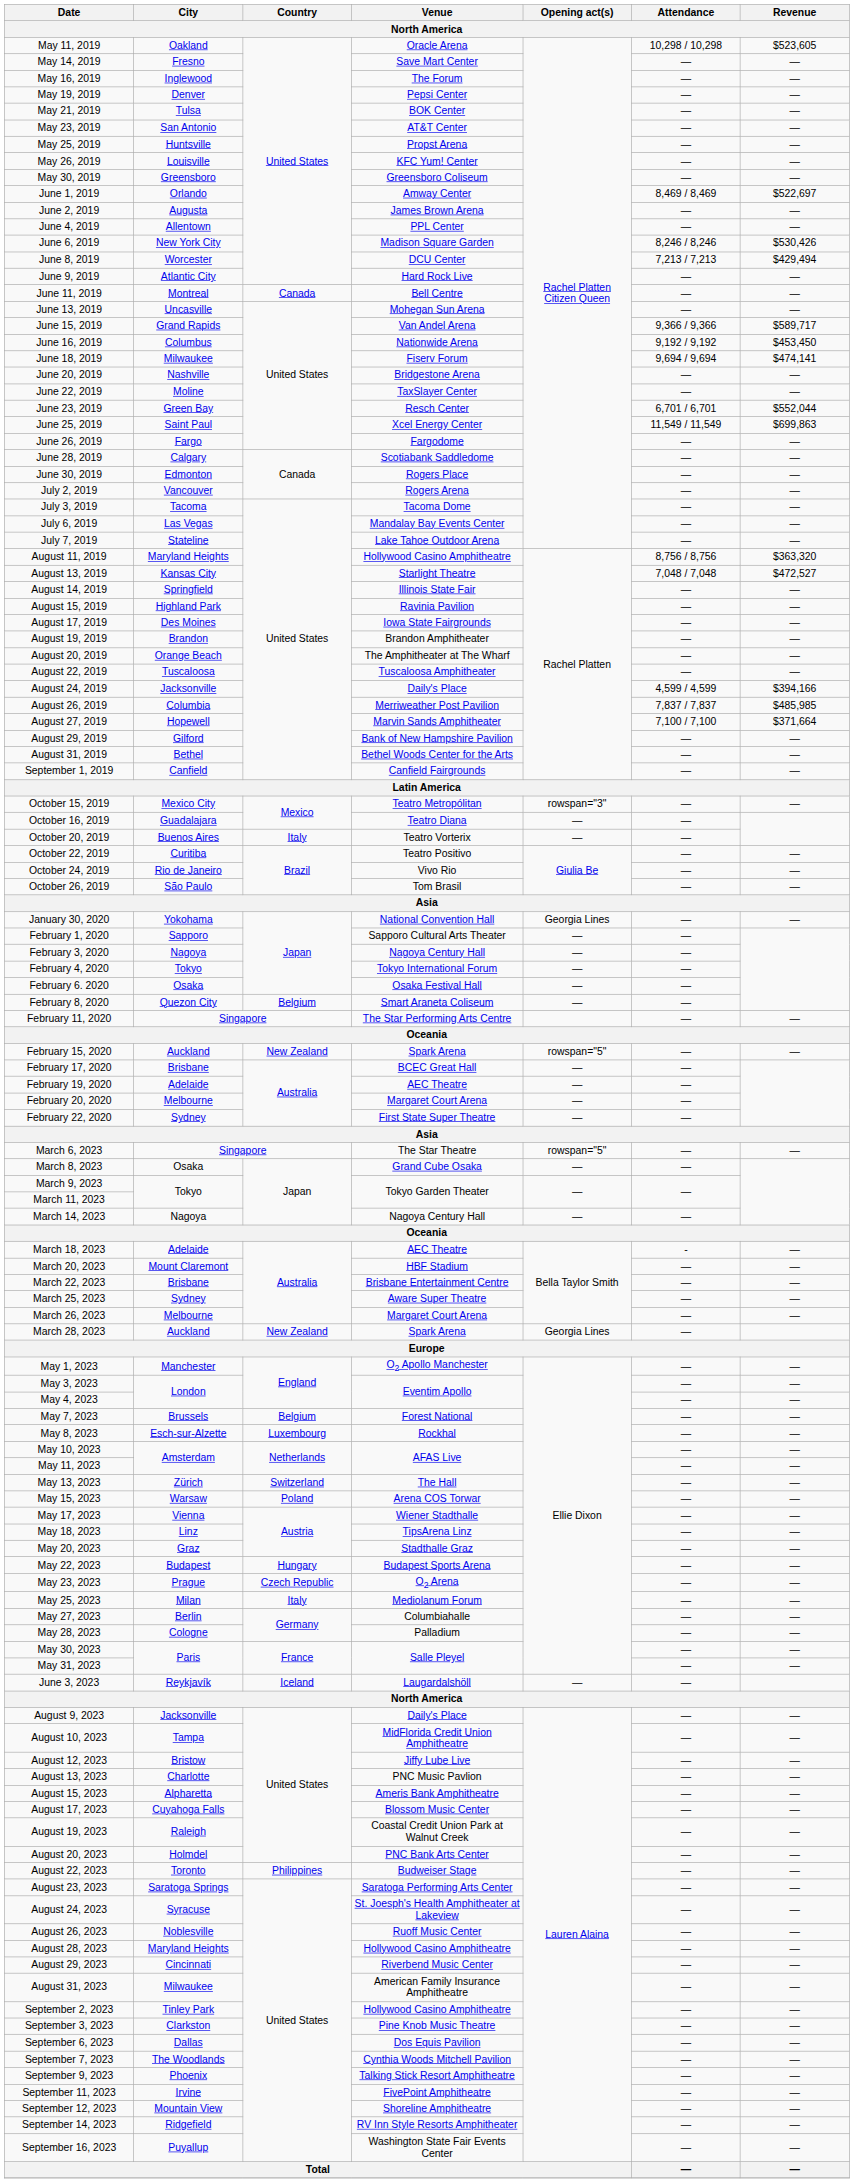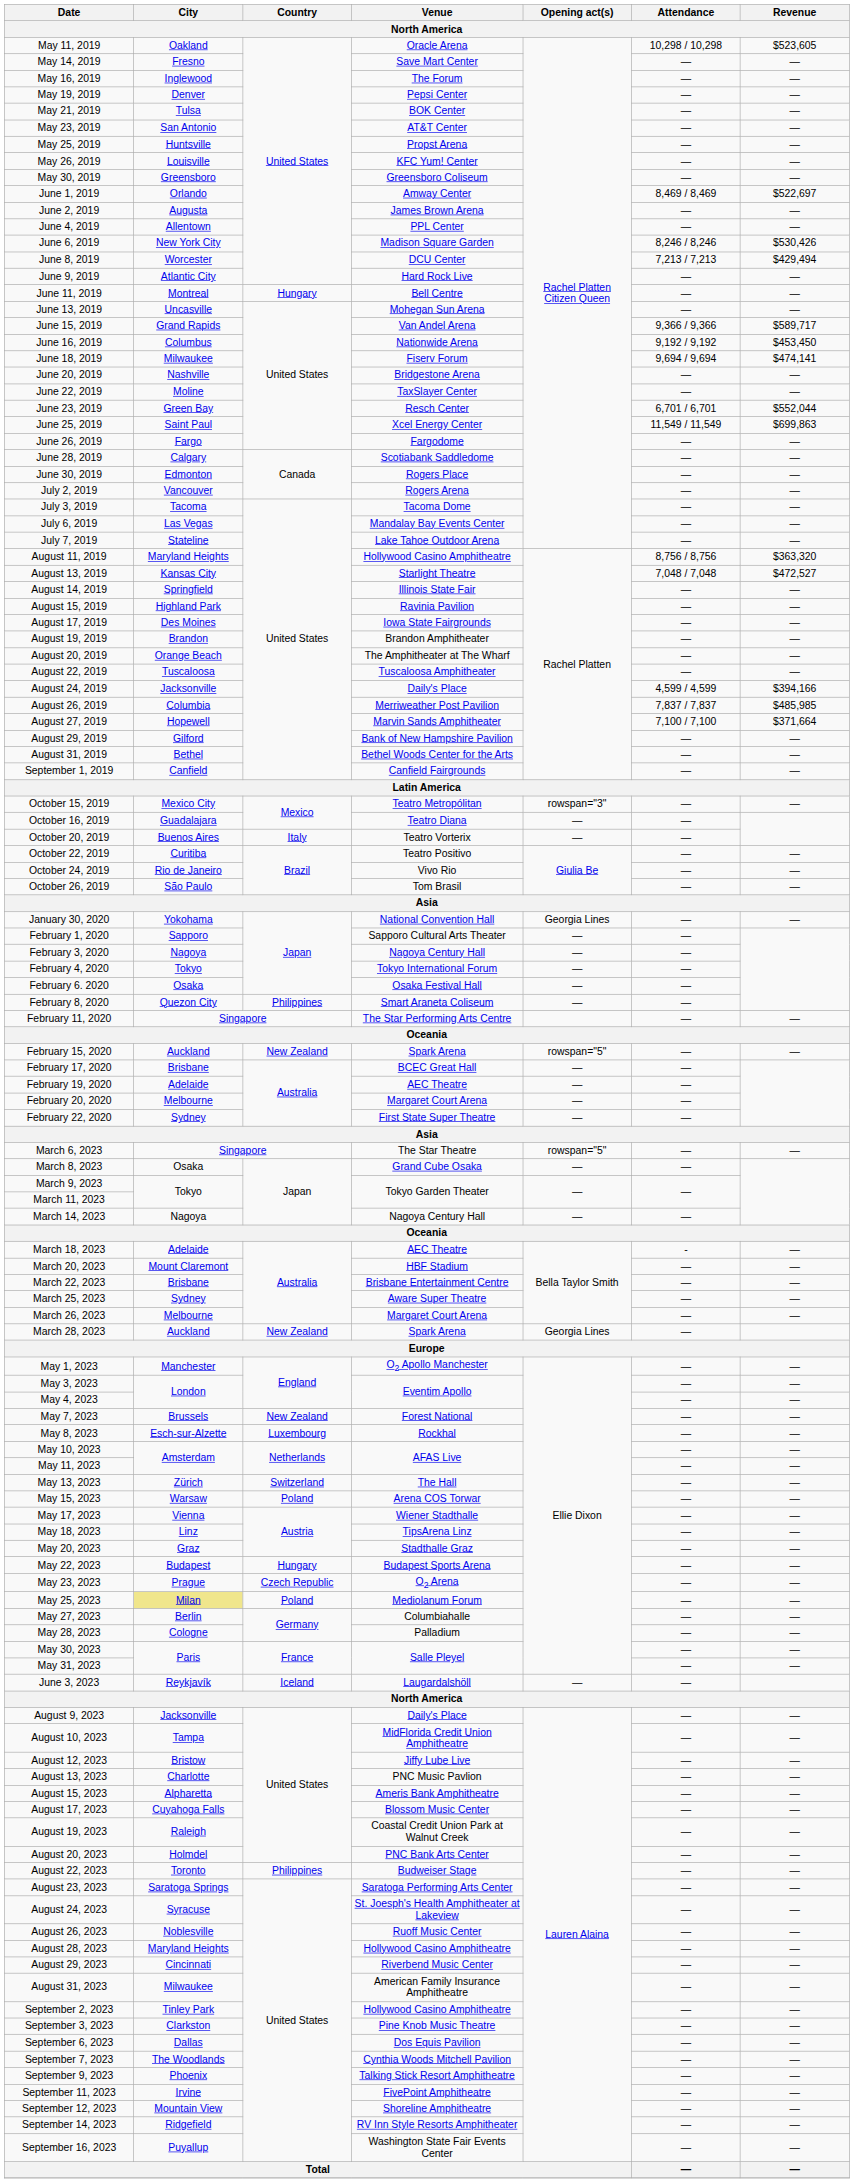(297, 293) Canada -> (297, 293) Hungary
(297, 1002) Belgium -> (297, 1002) Philippines
(297, 1416) Belgium -> (297, 1416) New Zealand
(188, 1600) no background -> (188, 1600) khaki background
(297, 1600) Italy -> (297, 1600) Poland
